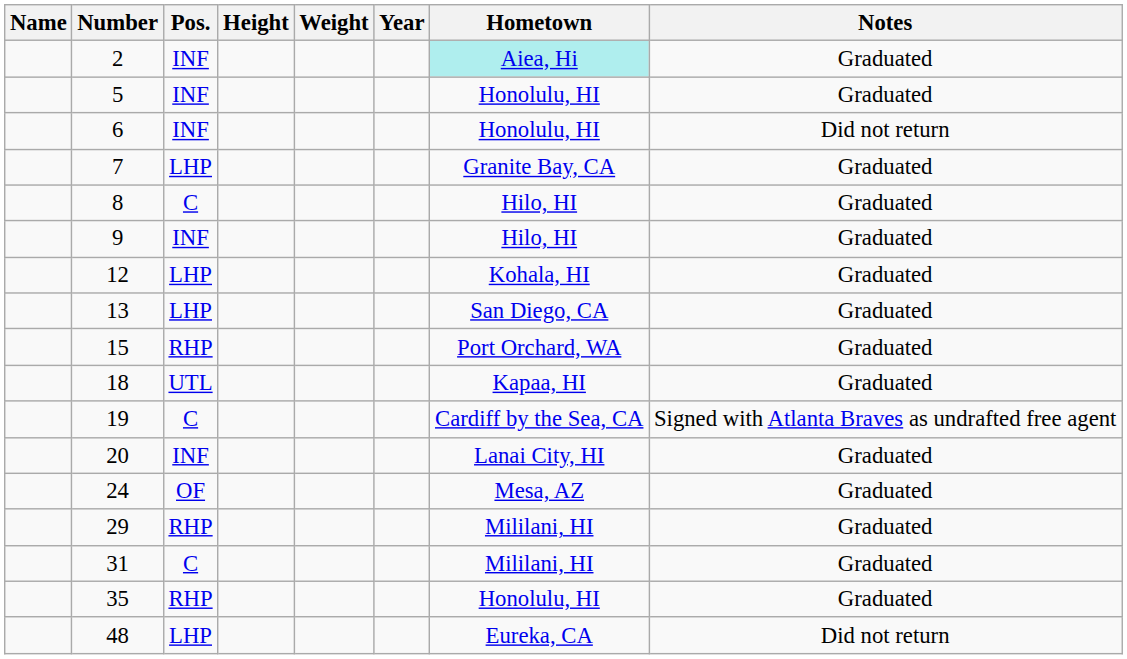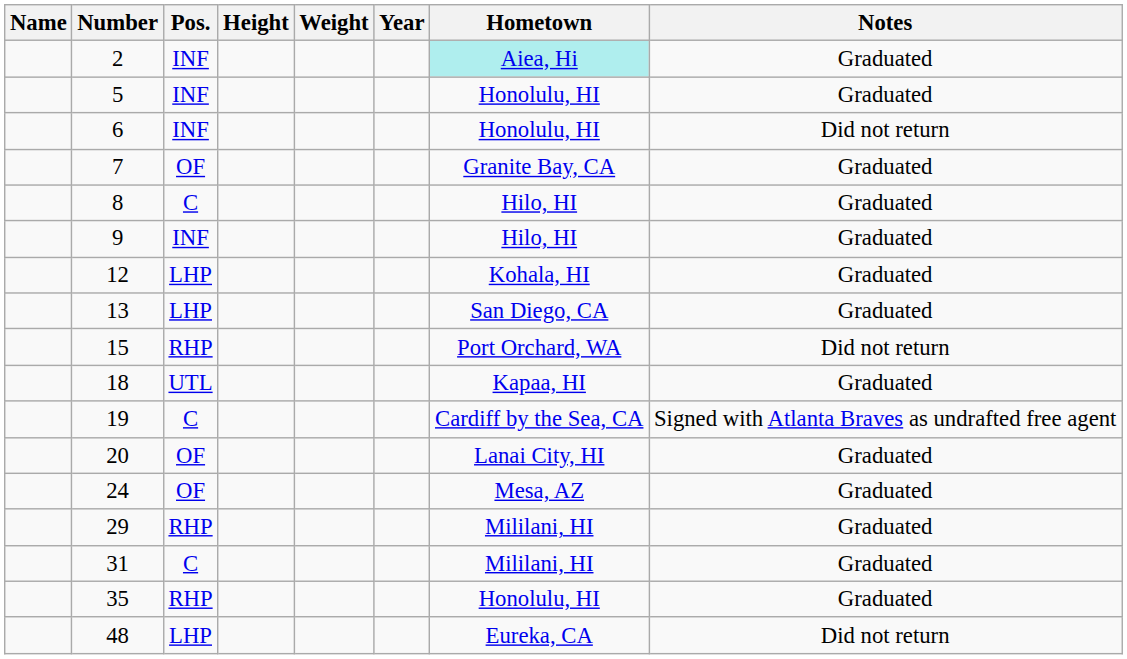(191, 166) LHP -> (191, 166) OF
(885, 346) Graduated -> (885, 346) Did not return
(191, 454) INF -> (191, 454) OF
